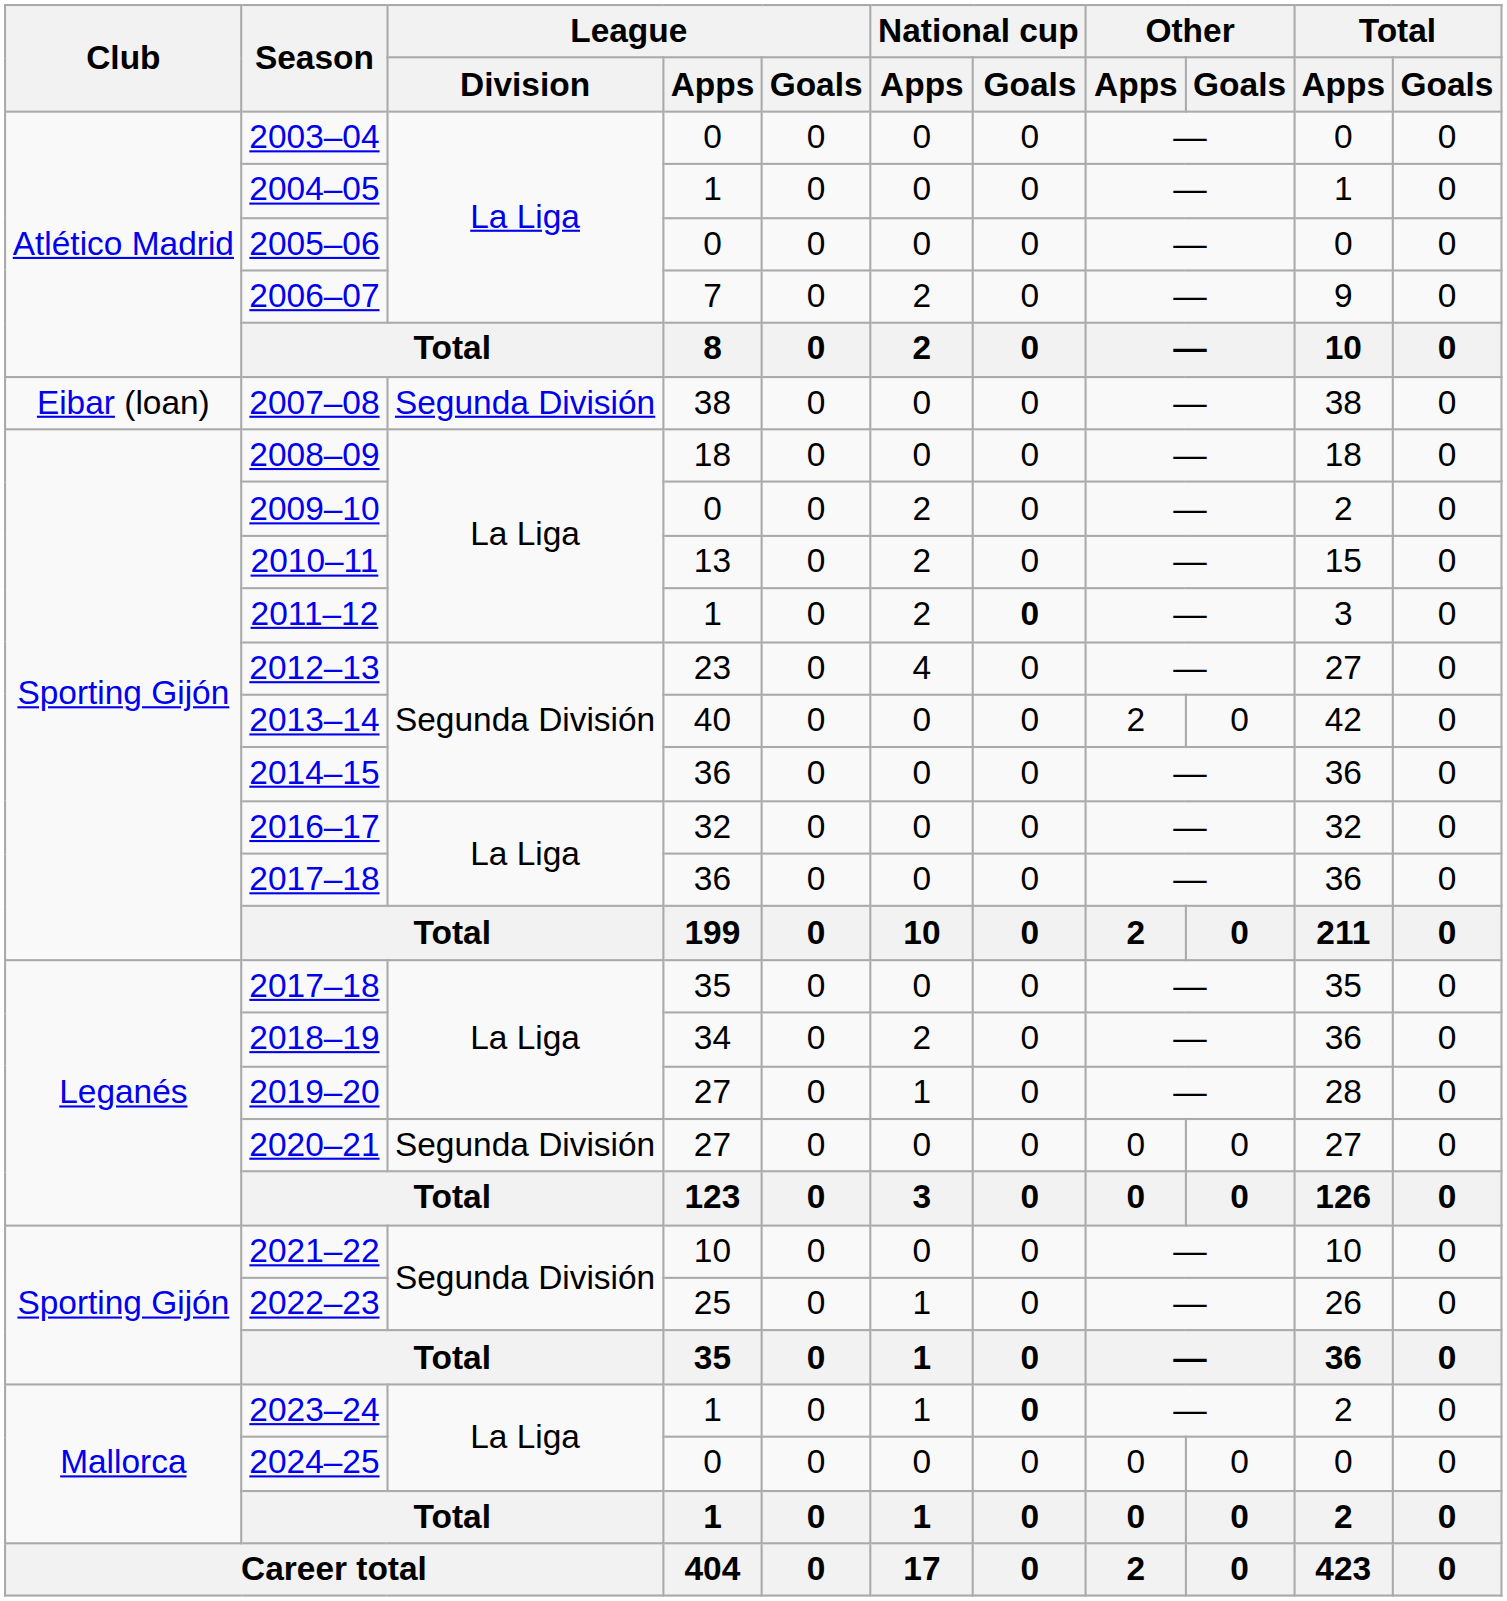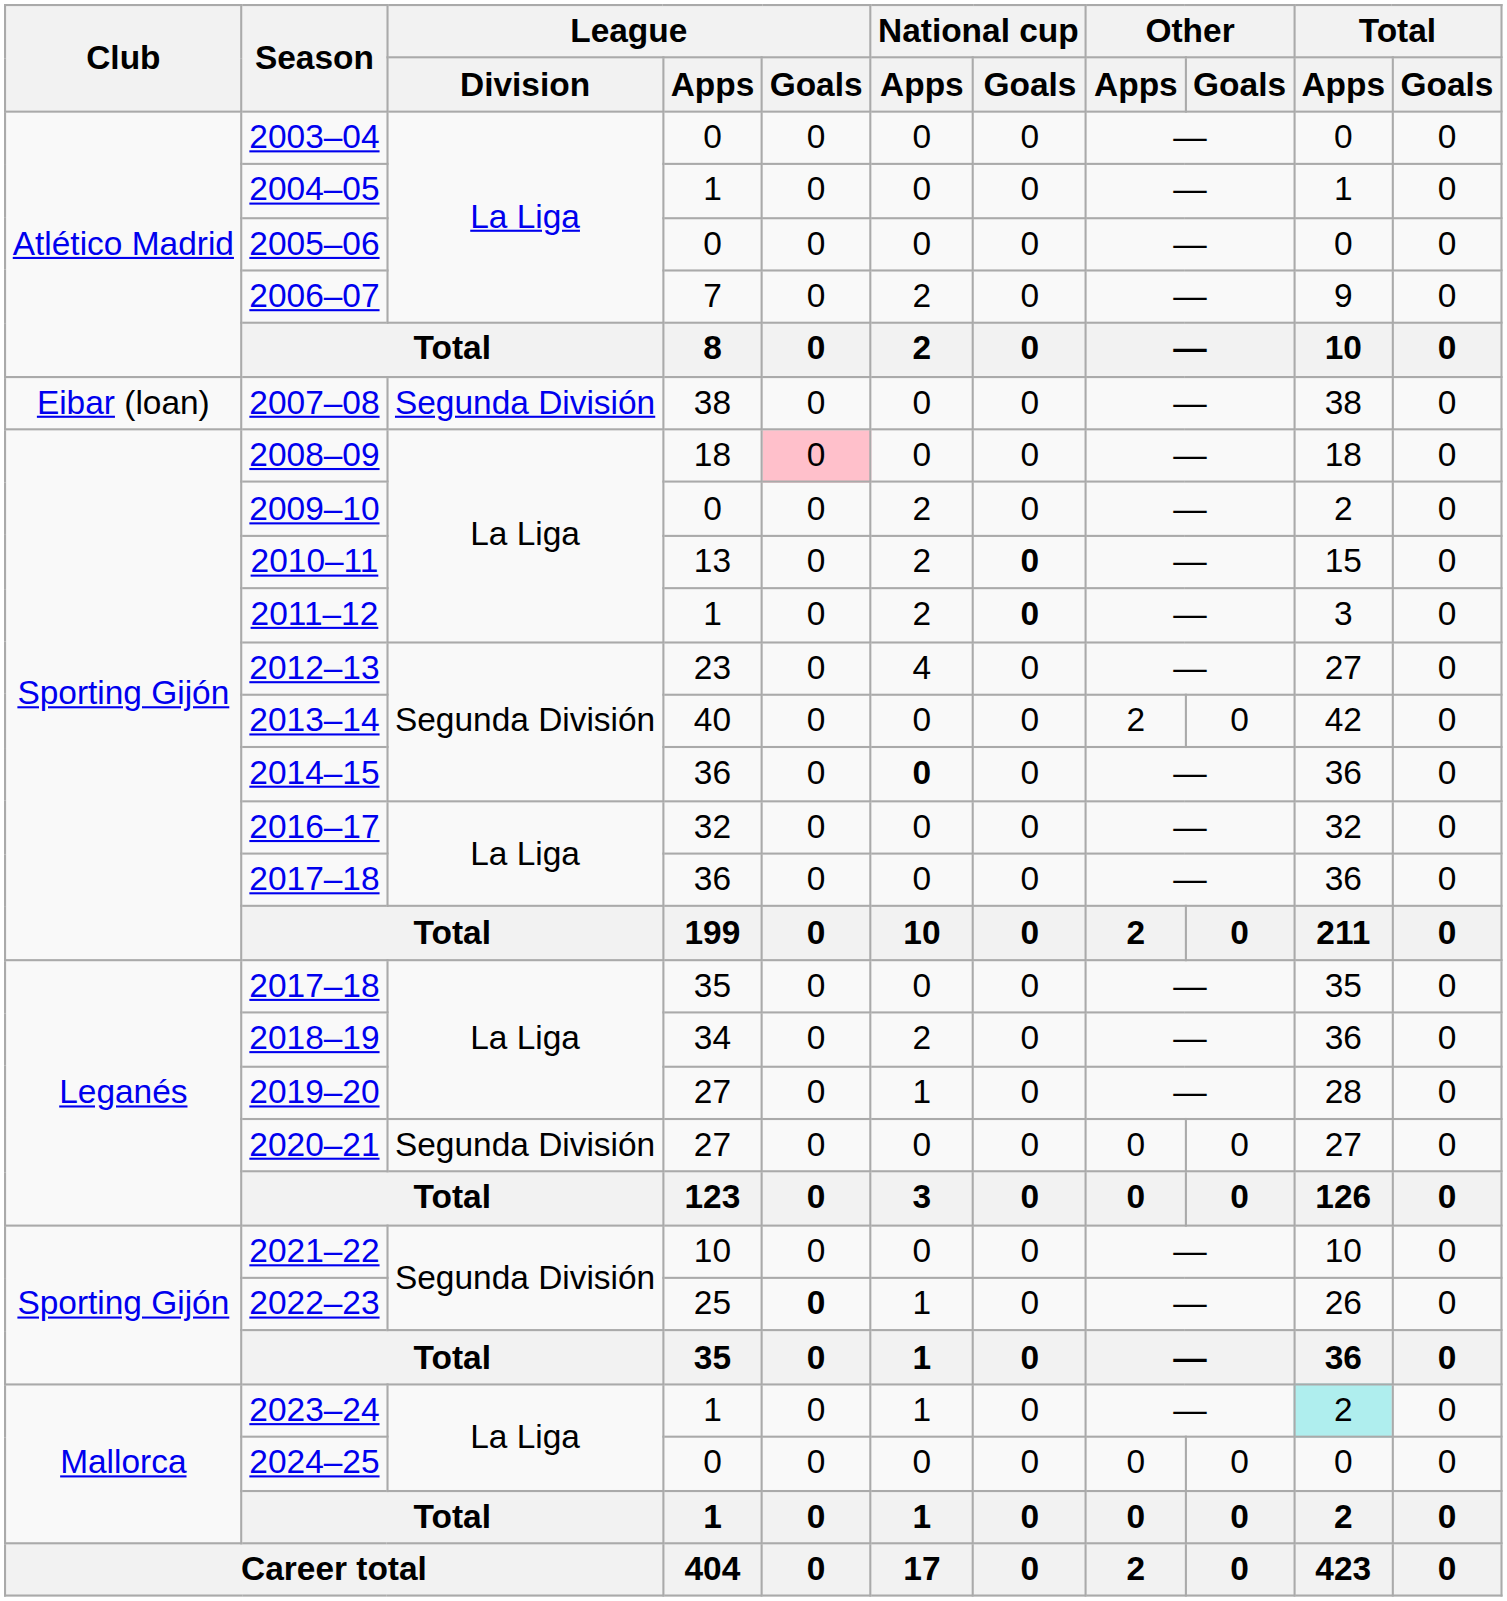(816, 455) no background -> (816, 455) pink background
(1030, 561) normal -> (1030, 561) bold
(922, 773) normal -> (922, 773) bold
(816, 1303) normal -> (816, 1303) bold
(1030, 1409) bold -> (1030, 1409) normal
(1343, 1409) no background -> (1343, 1409) paleturquoise background
